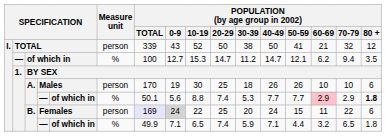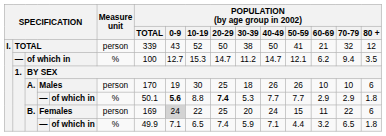(175, 98) normal -> (175, 98) bold
(223, 98) normal -> (223, 98) bold
(323, 98) pink background -> (323, 98) no background
(371, 98) bold -> (371, 98) normal
(150, 111) lavender background -> (150, 111) no background
